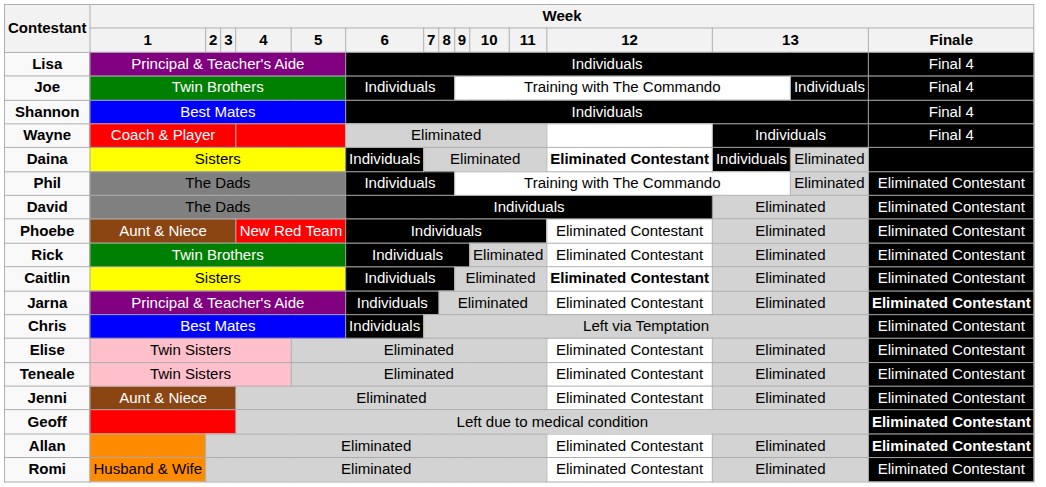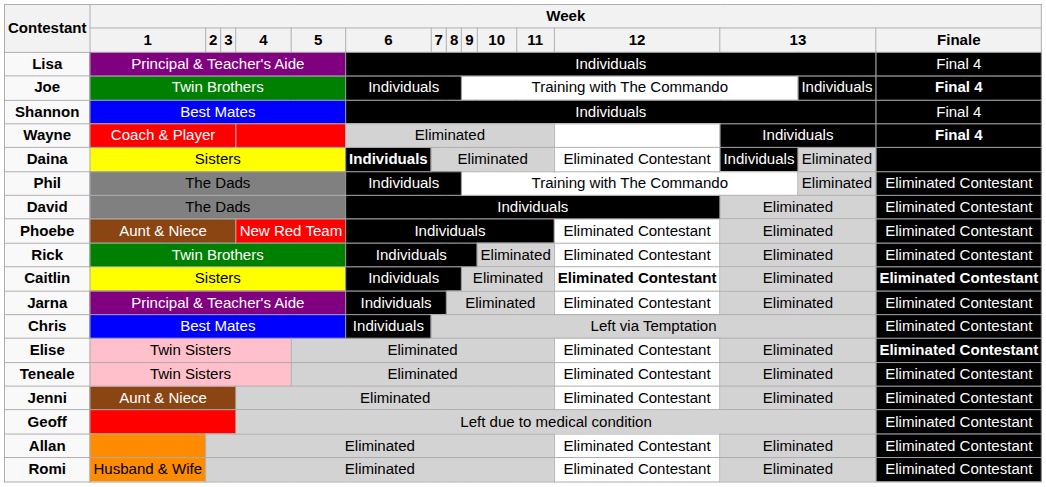(951, 87) normal -> (959, 87) bold
(951, 135) normal -> (959, 135) bold
(385, 159) normal -> (388, 159) bold
(630, 159) bold -> (637, 159) normal
(951, 278) normal -> (959, 278) bold
(951, 302) bold -> (959, 302) normal
(951, 350) normal -> (959, 350) bold
(951, 421) bold -> (959, 421) normal
(951, 445) bold -> (959, 445) normal
